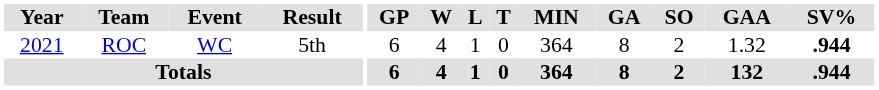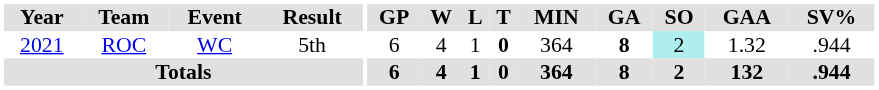(503, 44) normal -> (503, 44) bold
(624, 44) normal -> (624, 44) bold
(679, 44) no background -> (679, 44) paleturquoise background
(832, 44) bold -> (832, 44) normal
